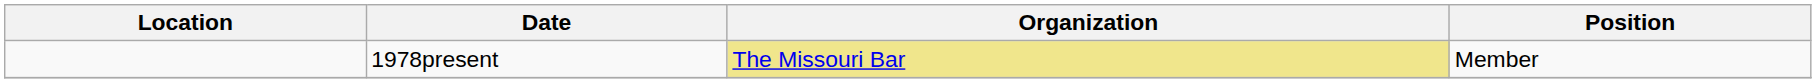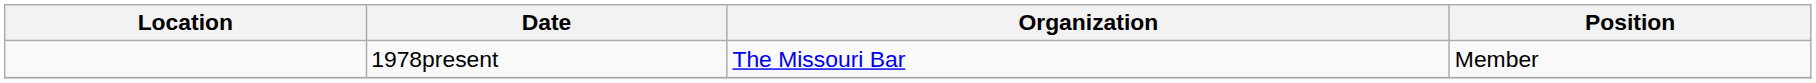(819, 58) khaki background -> (819, 58) no background
